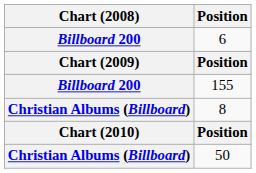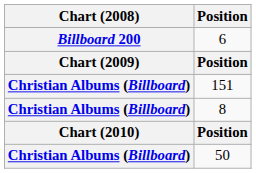(99, 86) Billboard 200 -> (99, 86) Christian Albums (Billboard)
(222, 86) 155 -> (222, 86) 151
